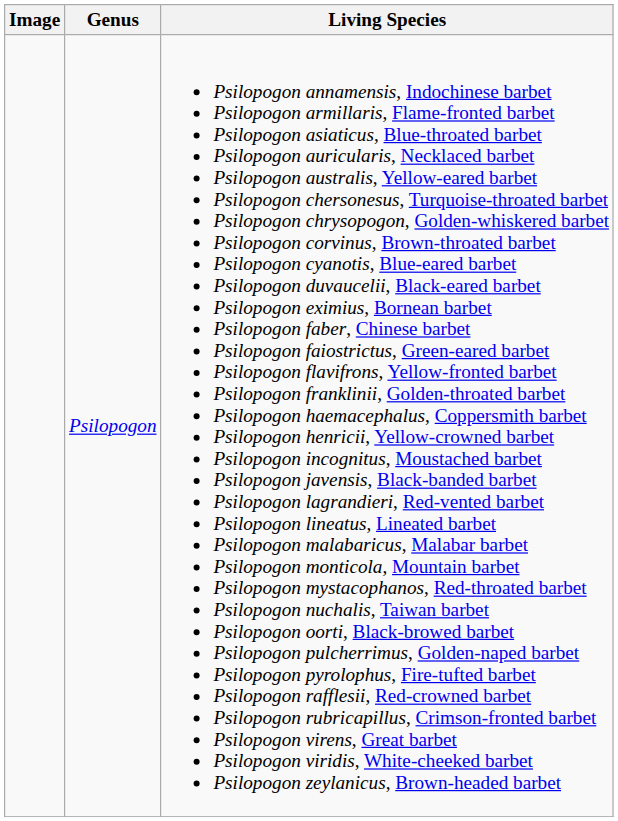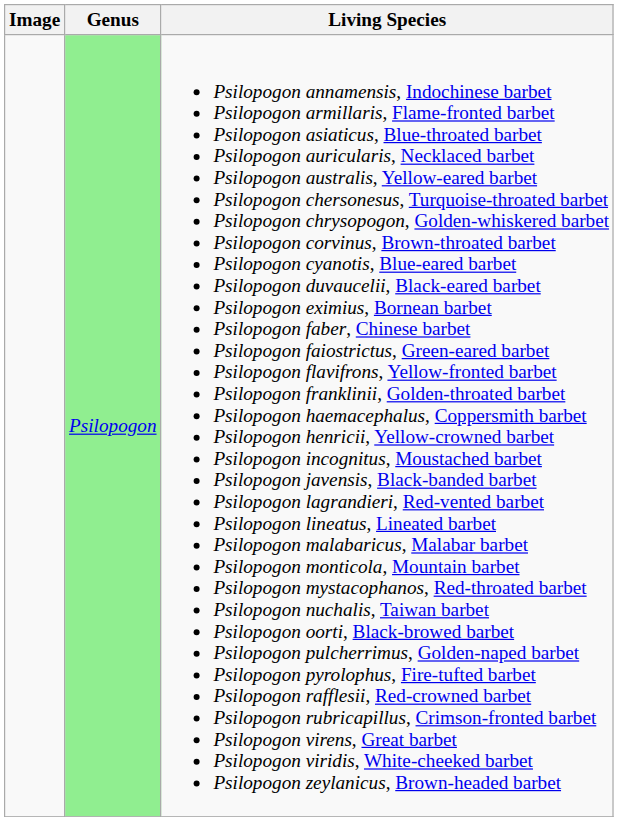(113, 425) no background -> (113, 425) lightgreen background
